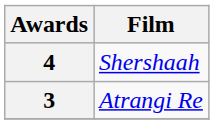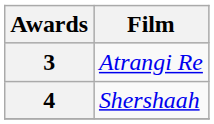rows swapped: (49, 62) <-> (49, 99)
